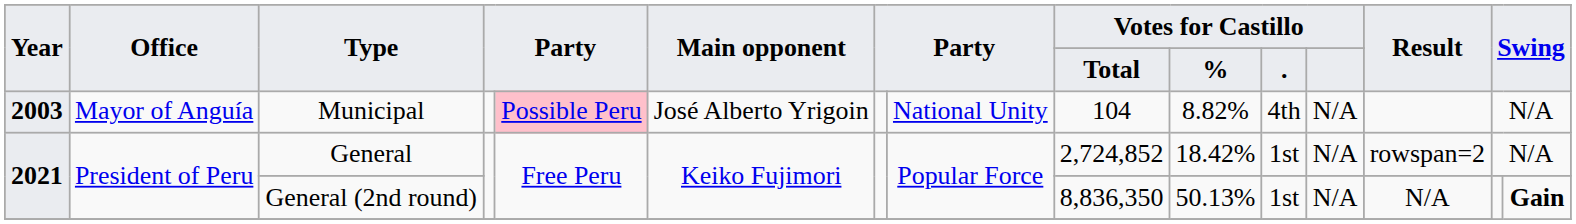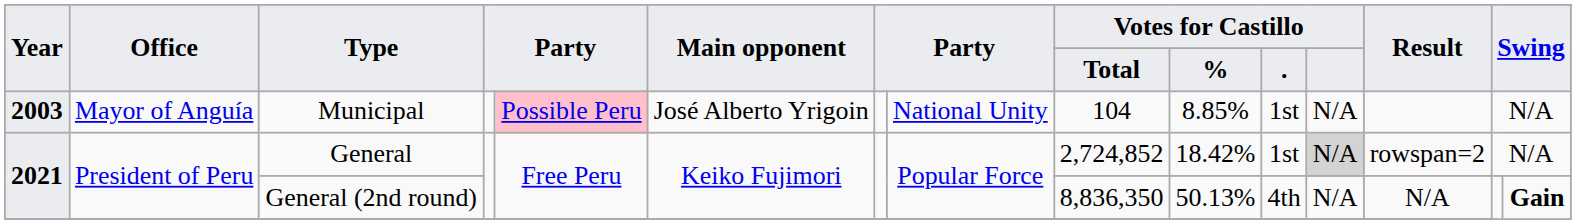(1215, 111) 8.82% -> (1215, 111) 8.85%
(1284, 111) 4th -> (1284, 111) 1st
(1335, 154) no background -> (1335, 154) lightgrey background
(1284, 197) 1st -> (1284, 197) 4th
